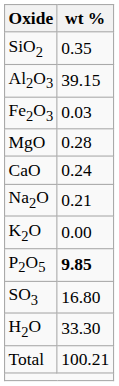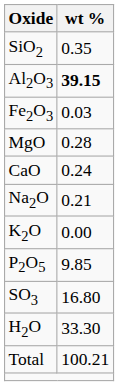(81, 80) normal -> (81, 80) bold
(76, 264) bold -> (76, 264) normal
